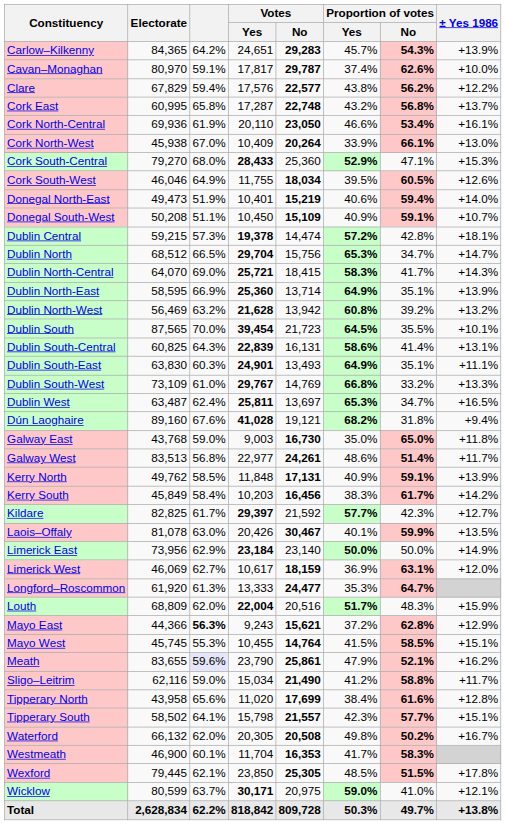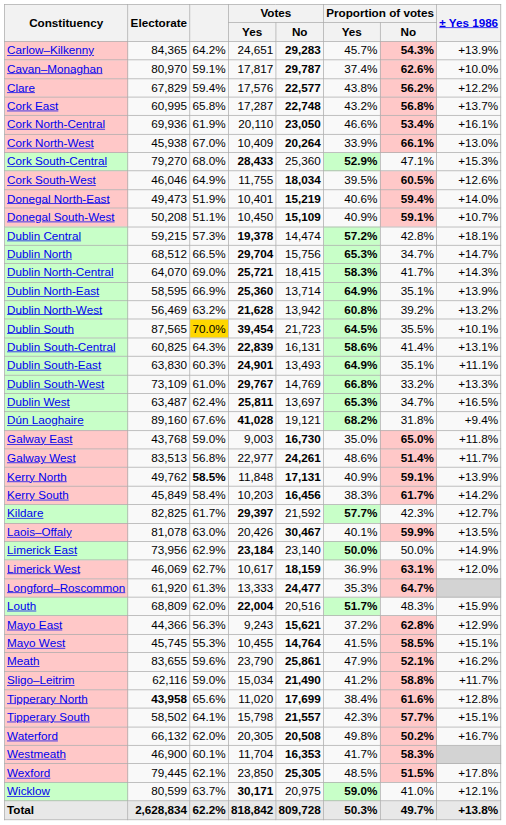(209, 328) no background -> (209, 328) gold background
(209, 476) normal -> (209, 476) bold
(209, 625) bold -> (209, 625) normal
(209, 662) lavender background -> (209, 662) no background
(169, 699) normal -> (169, 699) bold
